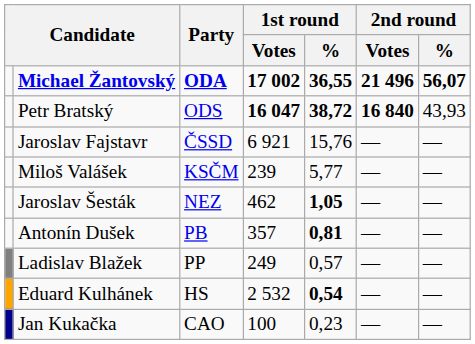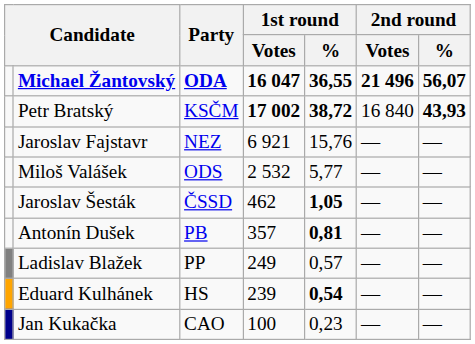(274, 80) 17 002 -> (274, 80) 16 047
(203, 111) ODS -> (211, 111) KSČM
(274, 111) 16 047 -> (274, 111) 17 002
(387, 111) bold -> (387, 111) normal
(444, 111) normal -> (444, 111) bold
(208, 141) ČSSD -> (203, 141) NEZ
(211, 171) KSČM -> (203, 171) ODS
(262, 171) 239 -> (269, 171) 2 532
(203, 202) NEZ -> (208, 202) ČSSD
(269, 293) 2 532 -> (262, 293) 239
